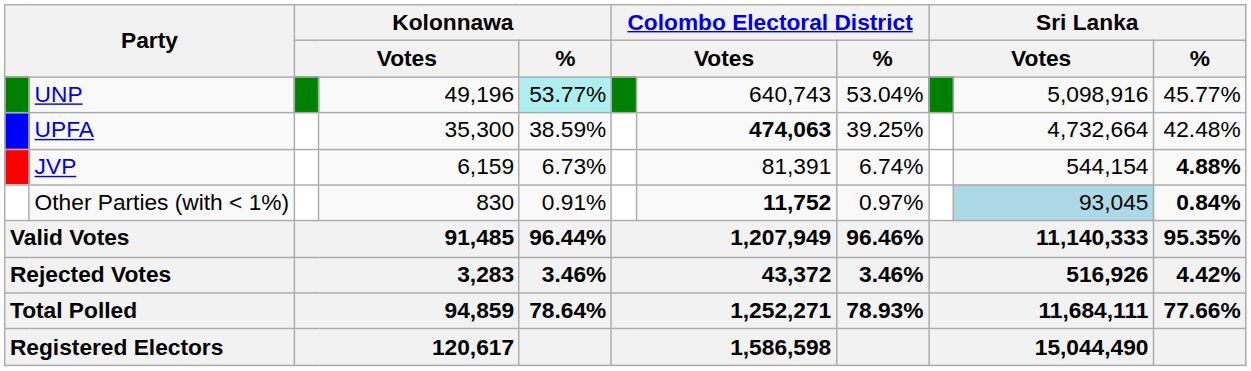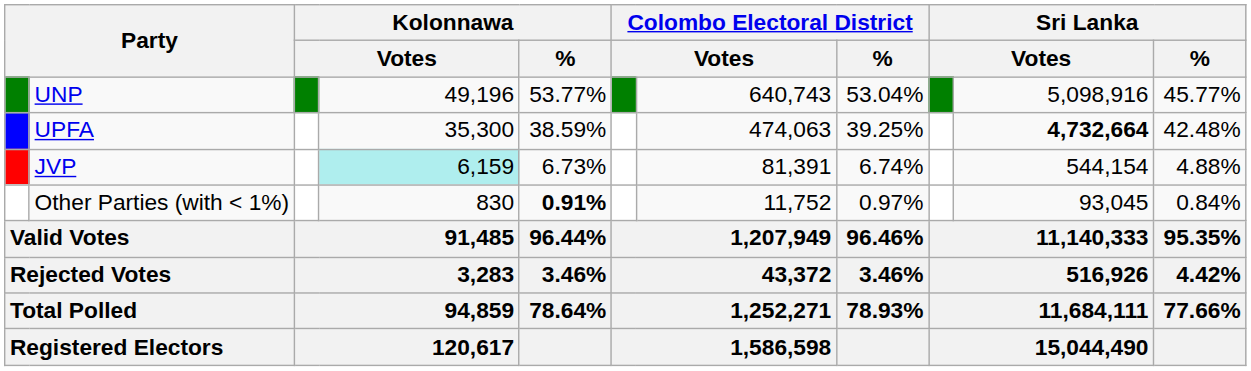(568, 94) paleturquoise background -> (568, 94) no background
(790, 130) bold -> (790, 130) normal
(1098, 130) normal -> (1098, 130) bold
(486, 166) no background -> (486, 166) paleturquoise background
(1208, 166) bold -> (1208, 166) normal
(574, 202) normal -> (574, 202) bold
(797, 202) bold -> (797, 202) normal
(1114, 202) lightblue background -> (1114, 202) no background
(1208, 202) bold -> (1208, 202) normal
